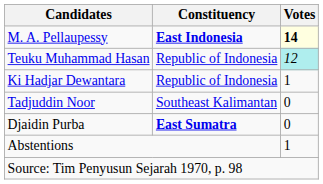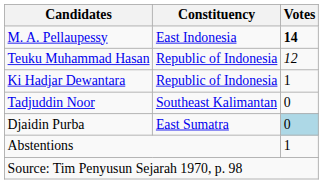(199, 37) bold -> (196, 37) normal
(291, 37) lightyellow background -> (291, 37) no background
(291, 59) paleturquoise background -> (291, 59) no background
(196, 124) bold -> (192, 124) normal
(287, 124) no background -> (287, 124) lightblue background
